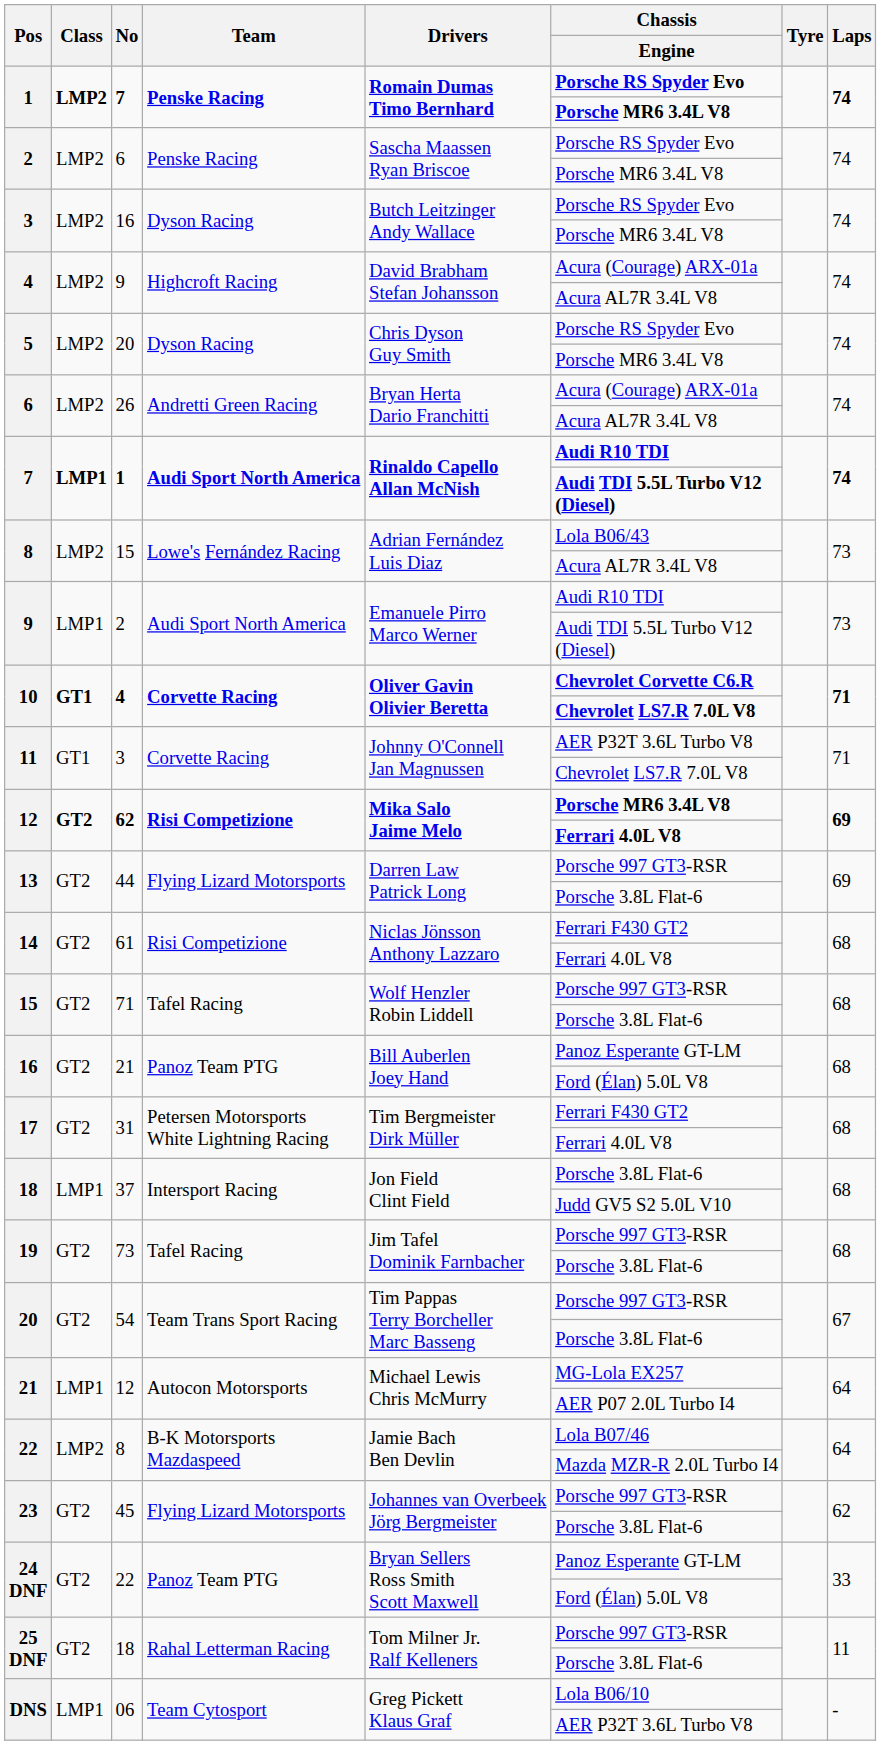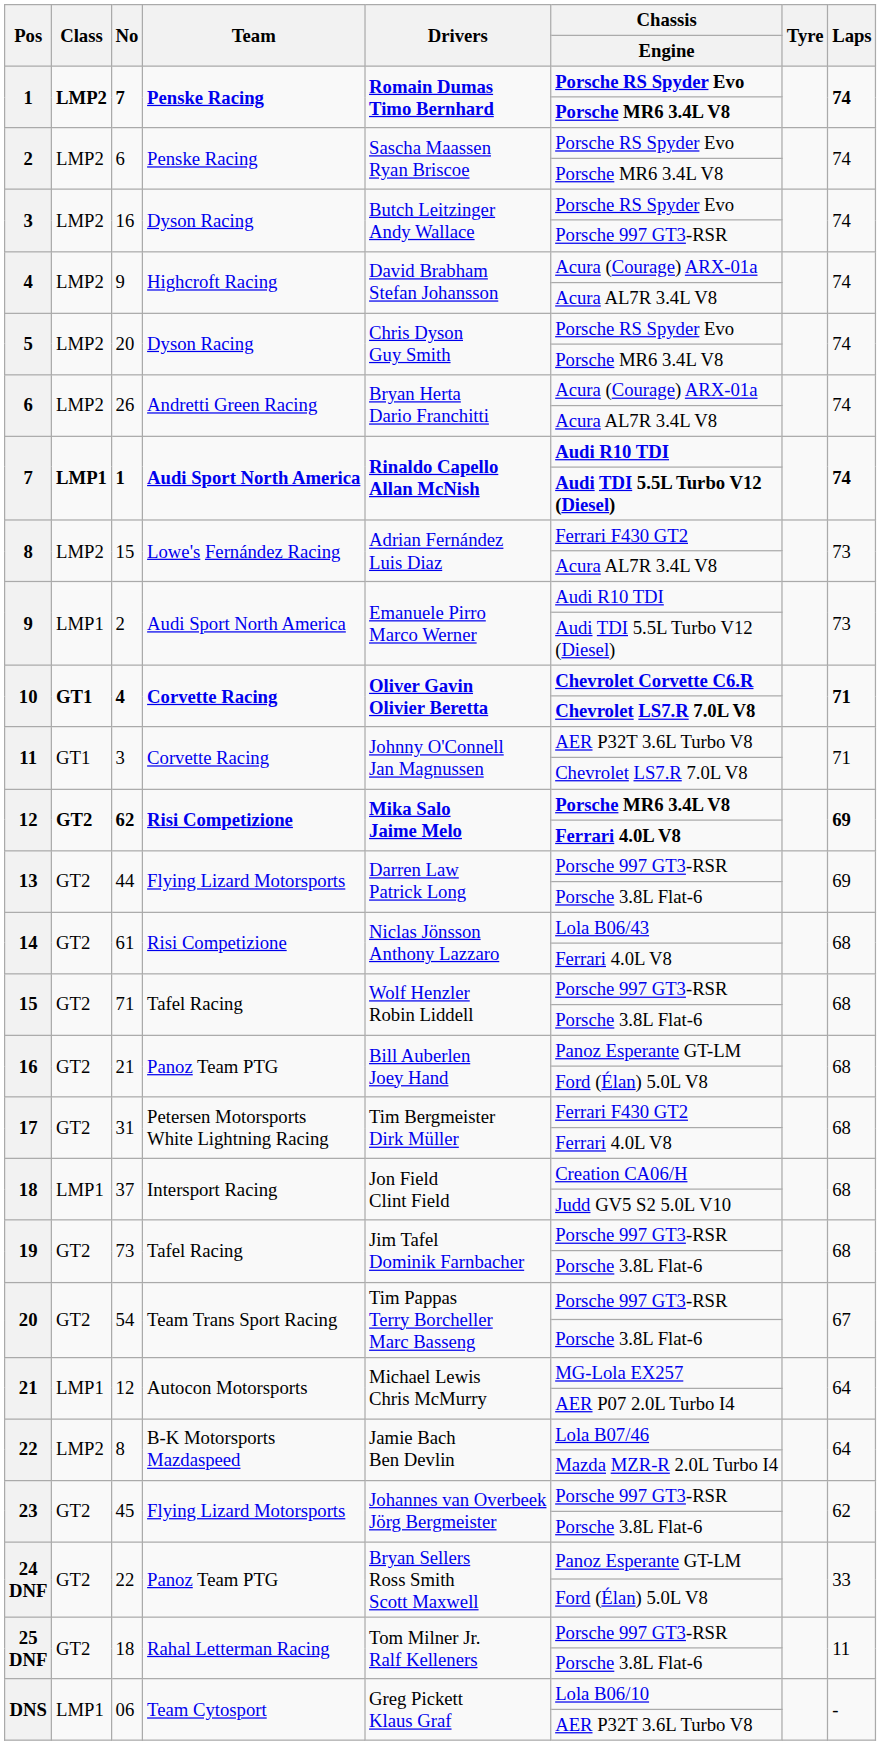(639, 235) Porsche MR6 3.4L V8 -> (641, 235) Porsche 997 GT3-RSR
(602, 535) Lola B06/43 -> (622, 535) Ferrari F430 GT2
(622, 927) Ferrari F430 GT2 -> (602, 927) Lola B06/43
(629, 1174) Porsche 3.8L Flat-6 -> (621, 1174) Creation CA06/H
